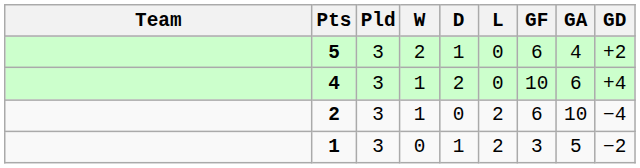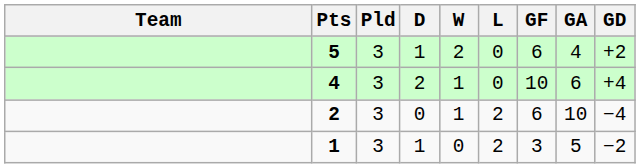columns swapped: (420, 21) <-> (459, 21)
